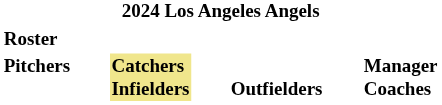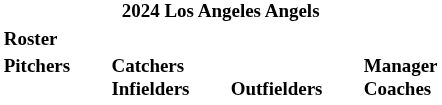(150, 77) khaki background -> (150, 77) no background
